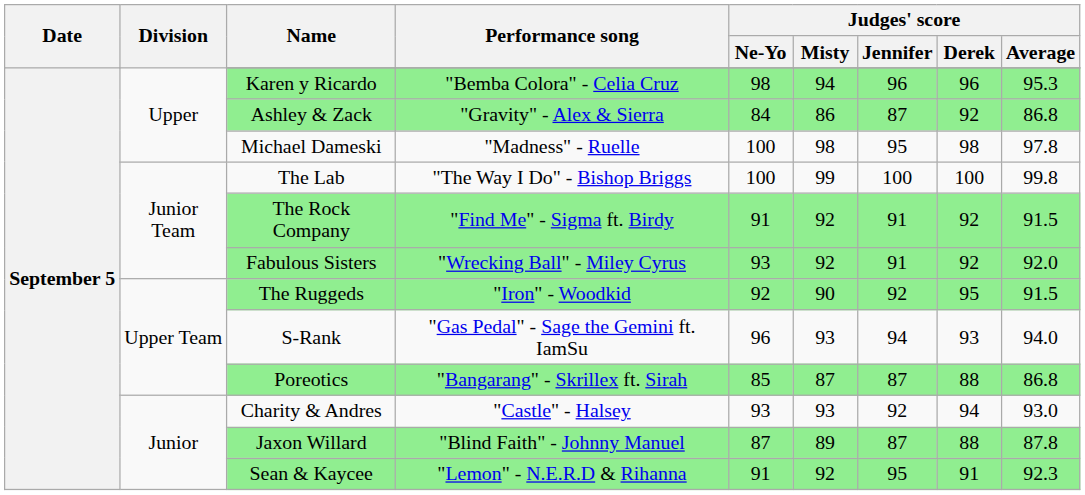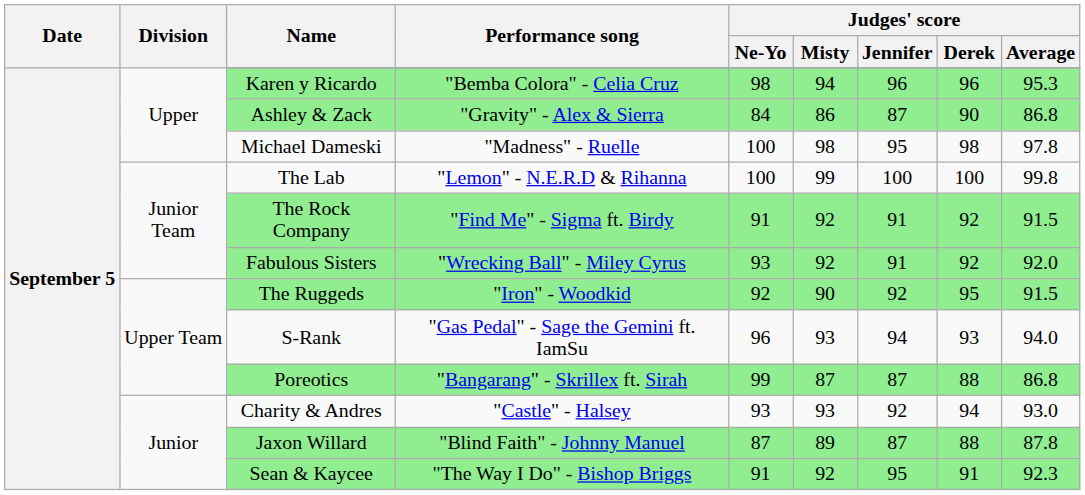(969, 114) 92 -> (969, 114) 90
(562, 177) "The Way I Do" - Bishop Briggs -> (562, 177) "Lemon" - N.E.R.D & Rihanna
(761, 379) 85 -> (761, 379) 99
(562, 473) "Lemon" - N.E.R.D & Rihanna -> (562, 473) "The Way I Do" - Bishop Briggs
